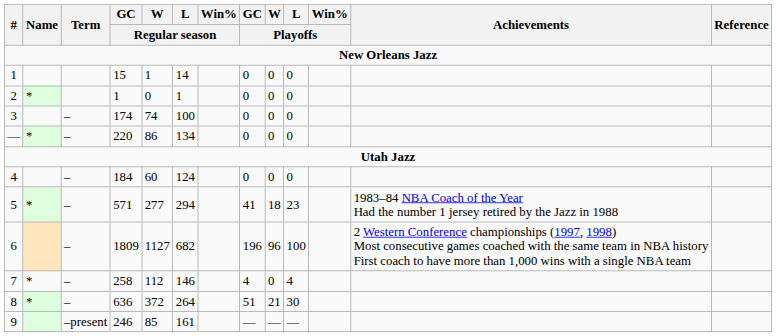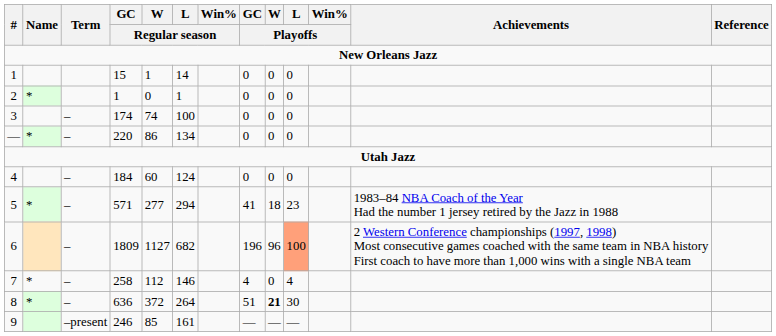(296, 246) no background -> (296, 246) lightsalmon background
(274, 301) normal -> (274, 301) bold
